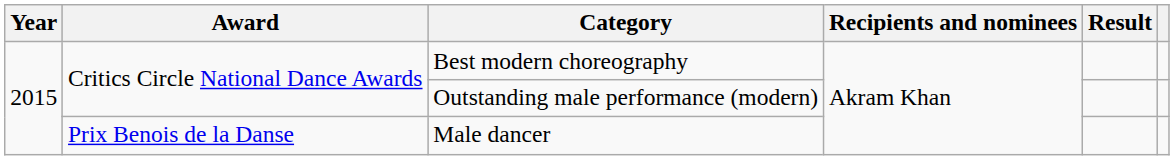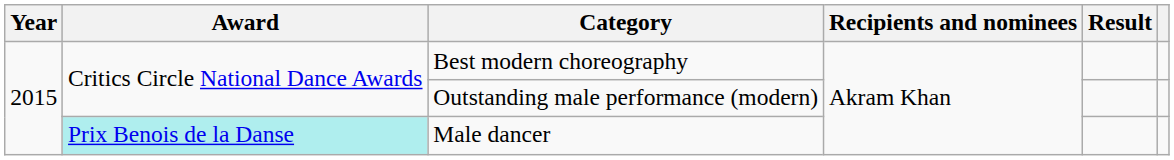(181, 135) no background -> (181, 135) paleturquoise background
